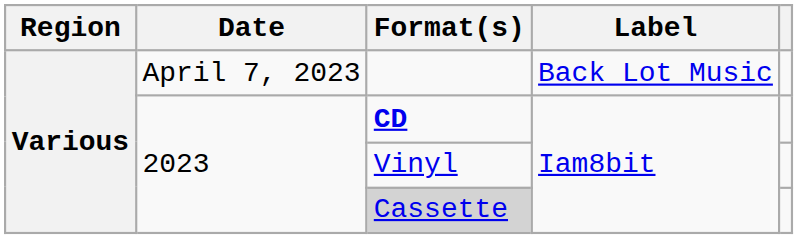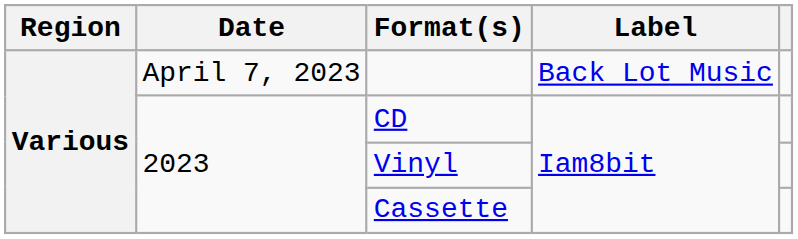(391, 119) bold -> (391, 119) normal
(441, 210) lightgrey background -> (441, 210) no background
